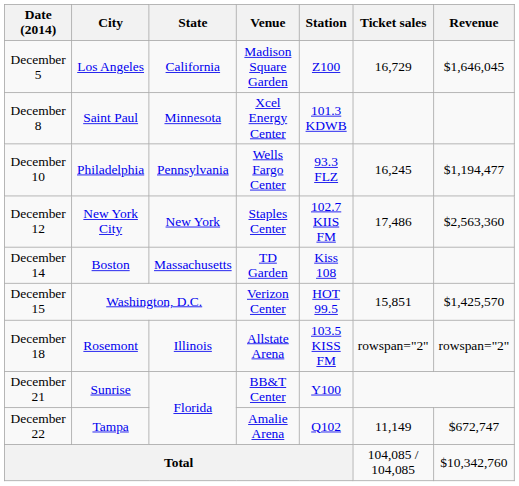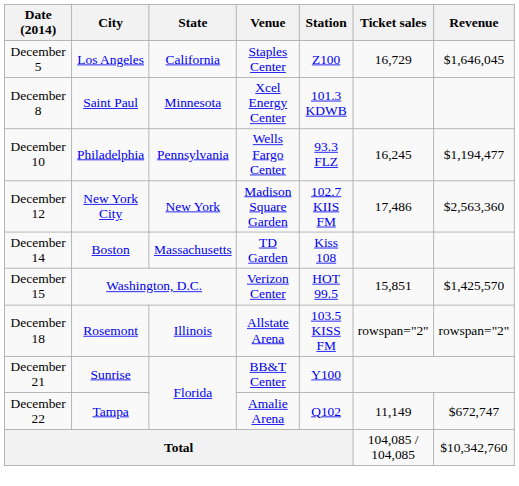(268, 66) Madison Square Garden -> (268, 59) Staples Center
(268, 221) Staples Center -> (268, 206) Madison Square Garden
